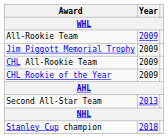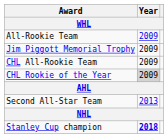(148, 75) no background -> (148, 75) lightgrey background
(148, 127) normal -> (148, 127) bold
